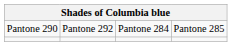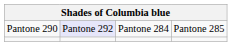(88, 28) no background -> (88, 28) lavender background
